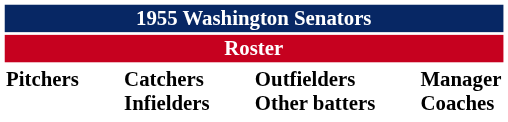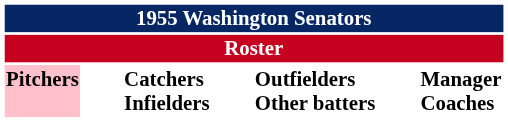(43, 78) no background -> (43, 78) pink background
